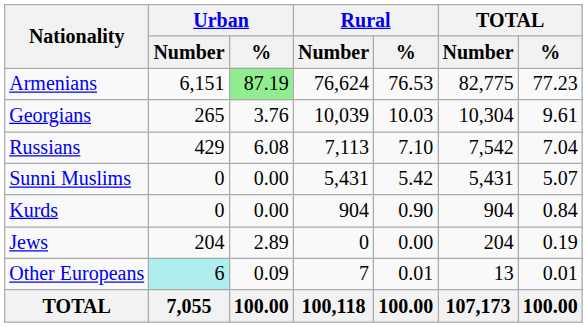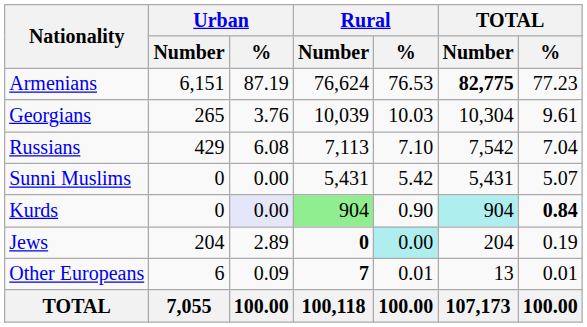(266, 83) lightgreen background -> (266, 83) no background
(486, 83) normal -> (486, 83) bold
(271, 210) no background -> (271, 210) lavender background
(354, 210) no background -> (354, 210) lightgreen background
(499, 210) no background -> (499, 210) paleturquoise background
(560, 210) normal -> (560, 210) bold
(364, 242) normal -> (364, 242) bold
(416, 242) no background -> (416, 242) paleturquoise background
(220, 274) paleturquoise background -> (220, 274) no background
(364, 274) normal -> (364, 274) bold
